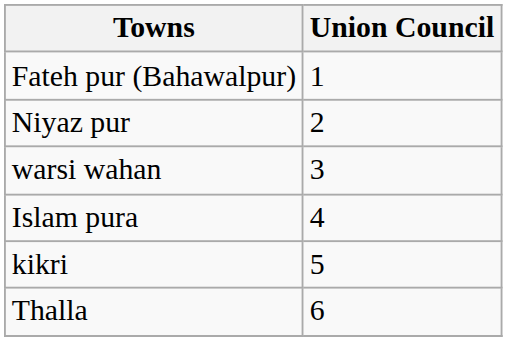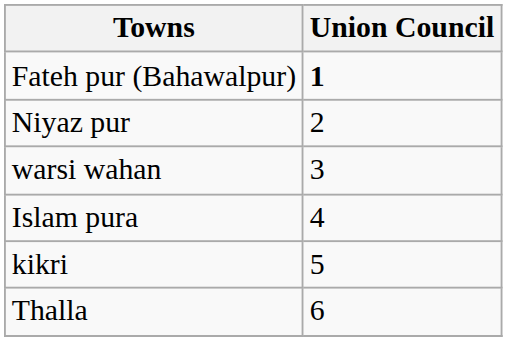(317, 75) normal -> (317, 75) bold
